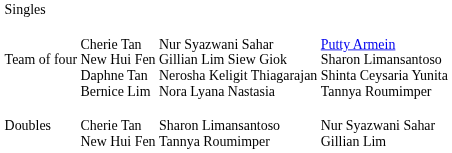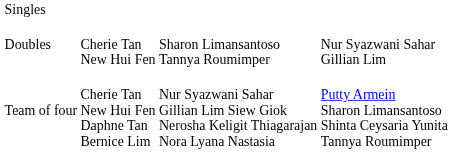rows swapped: (28, 126) <-> (41, 59)
